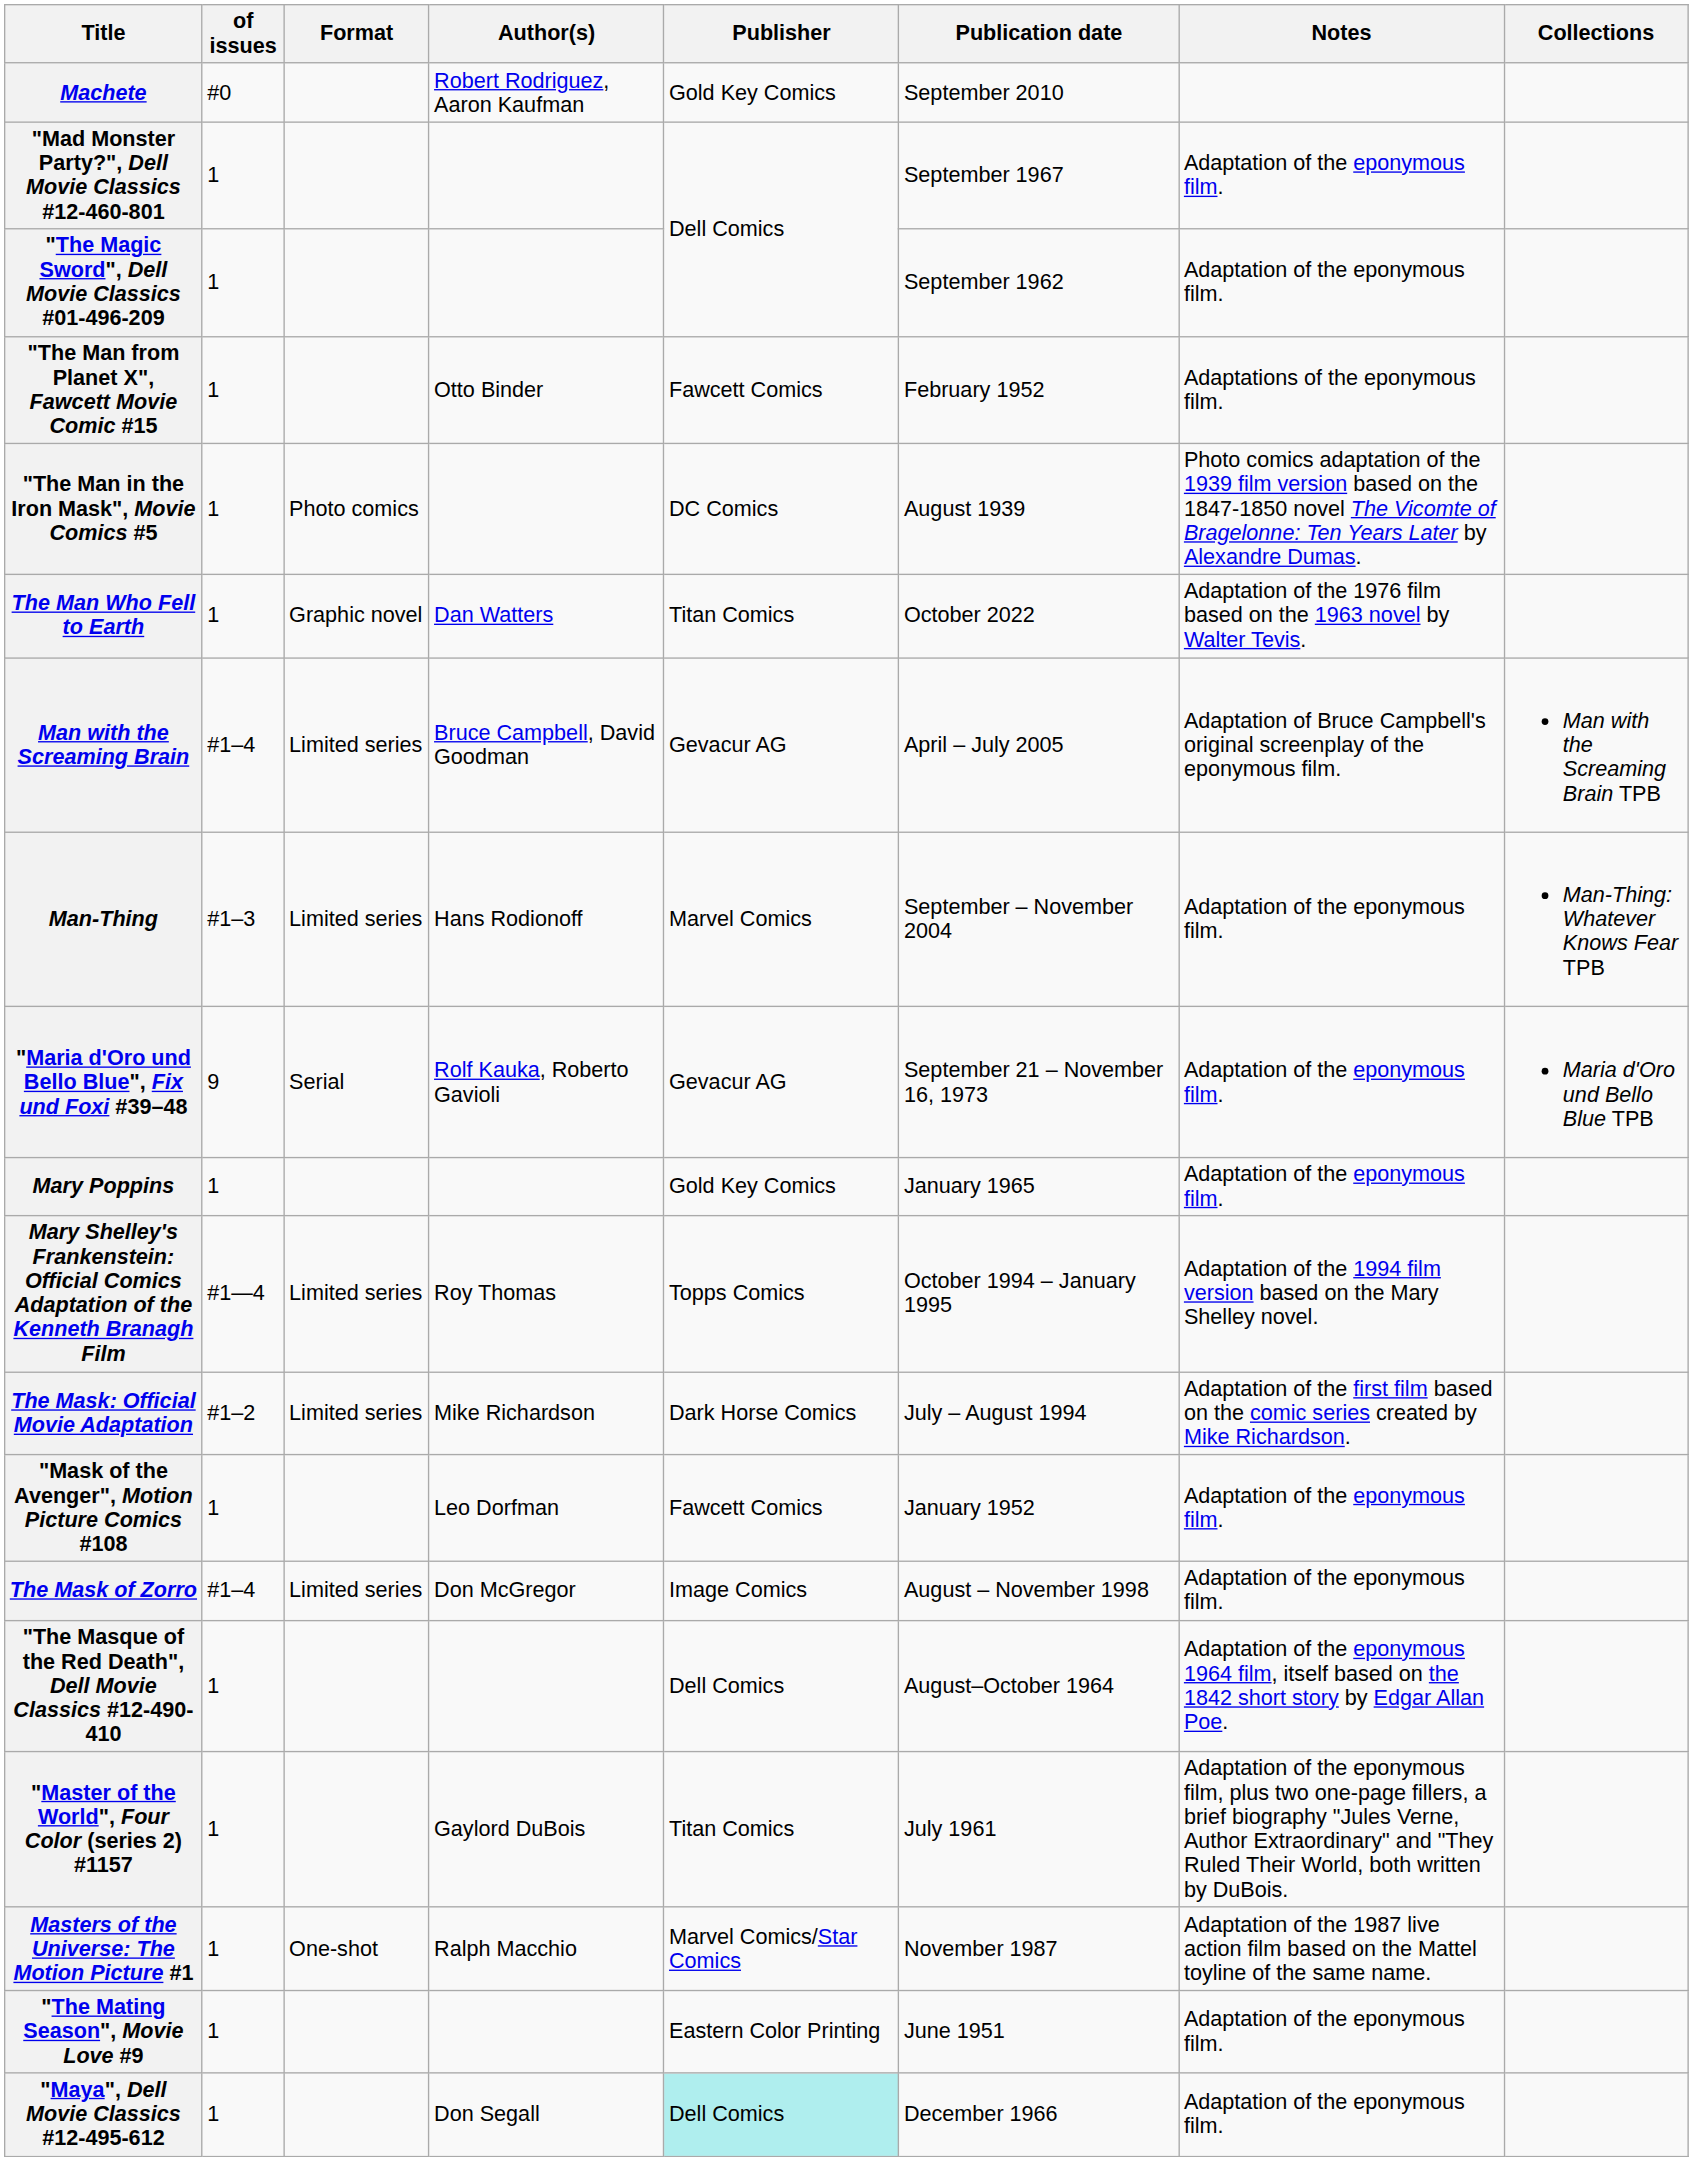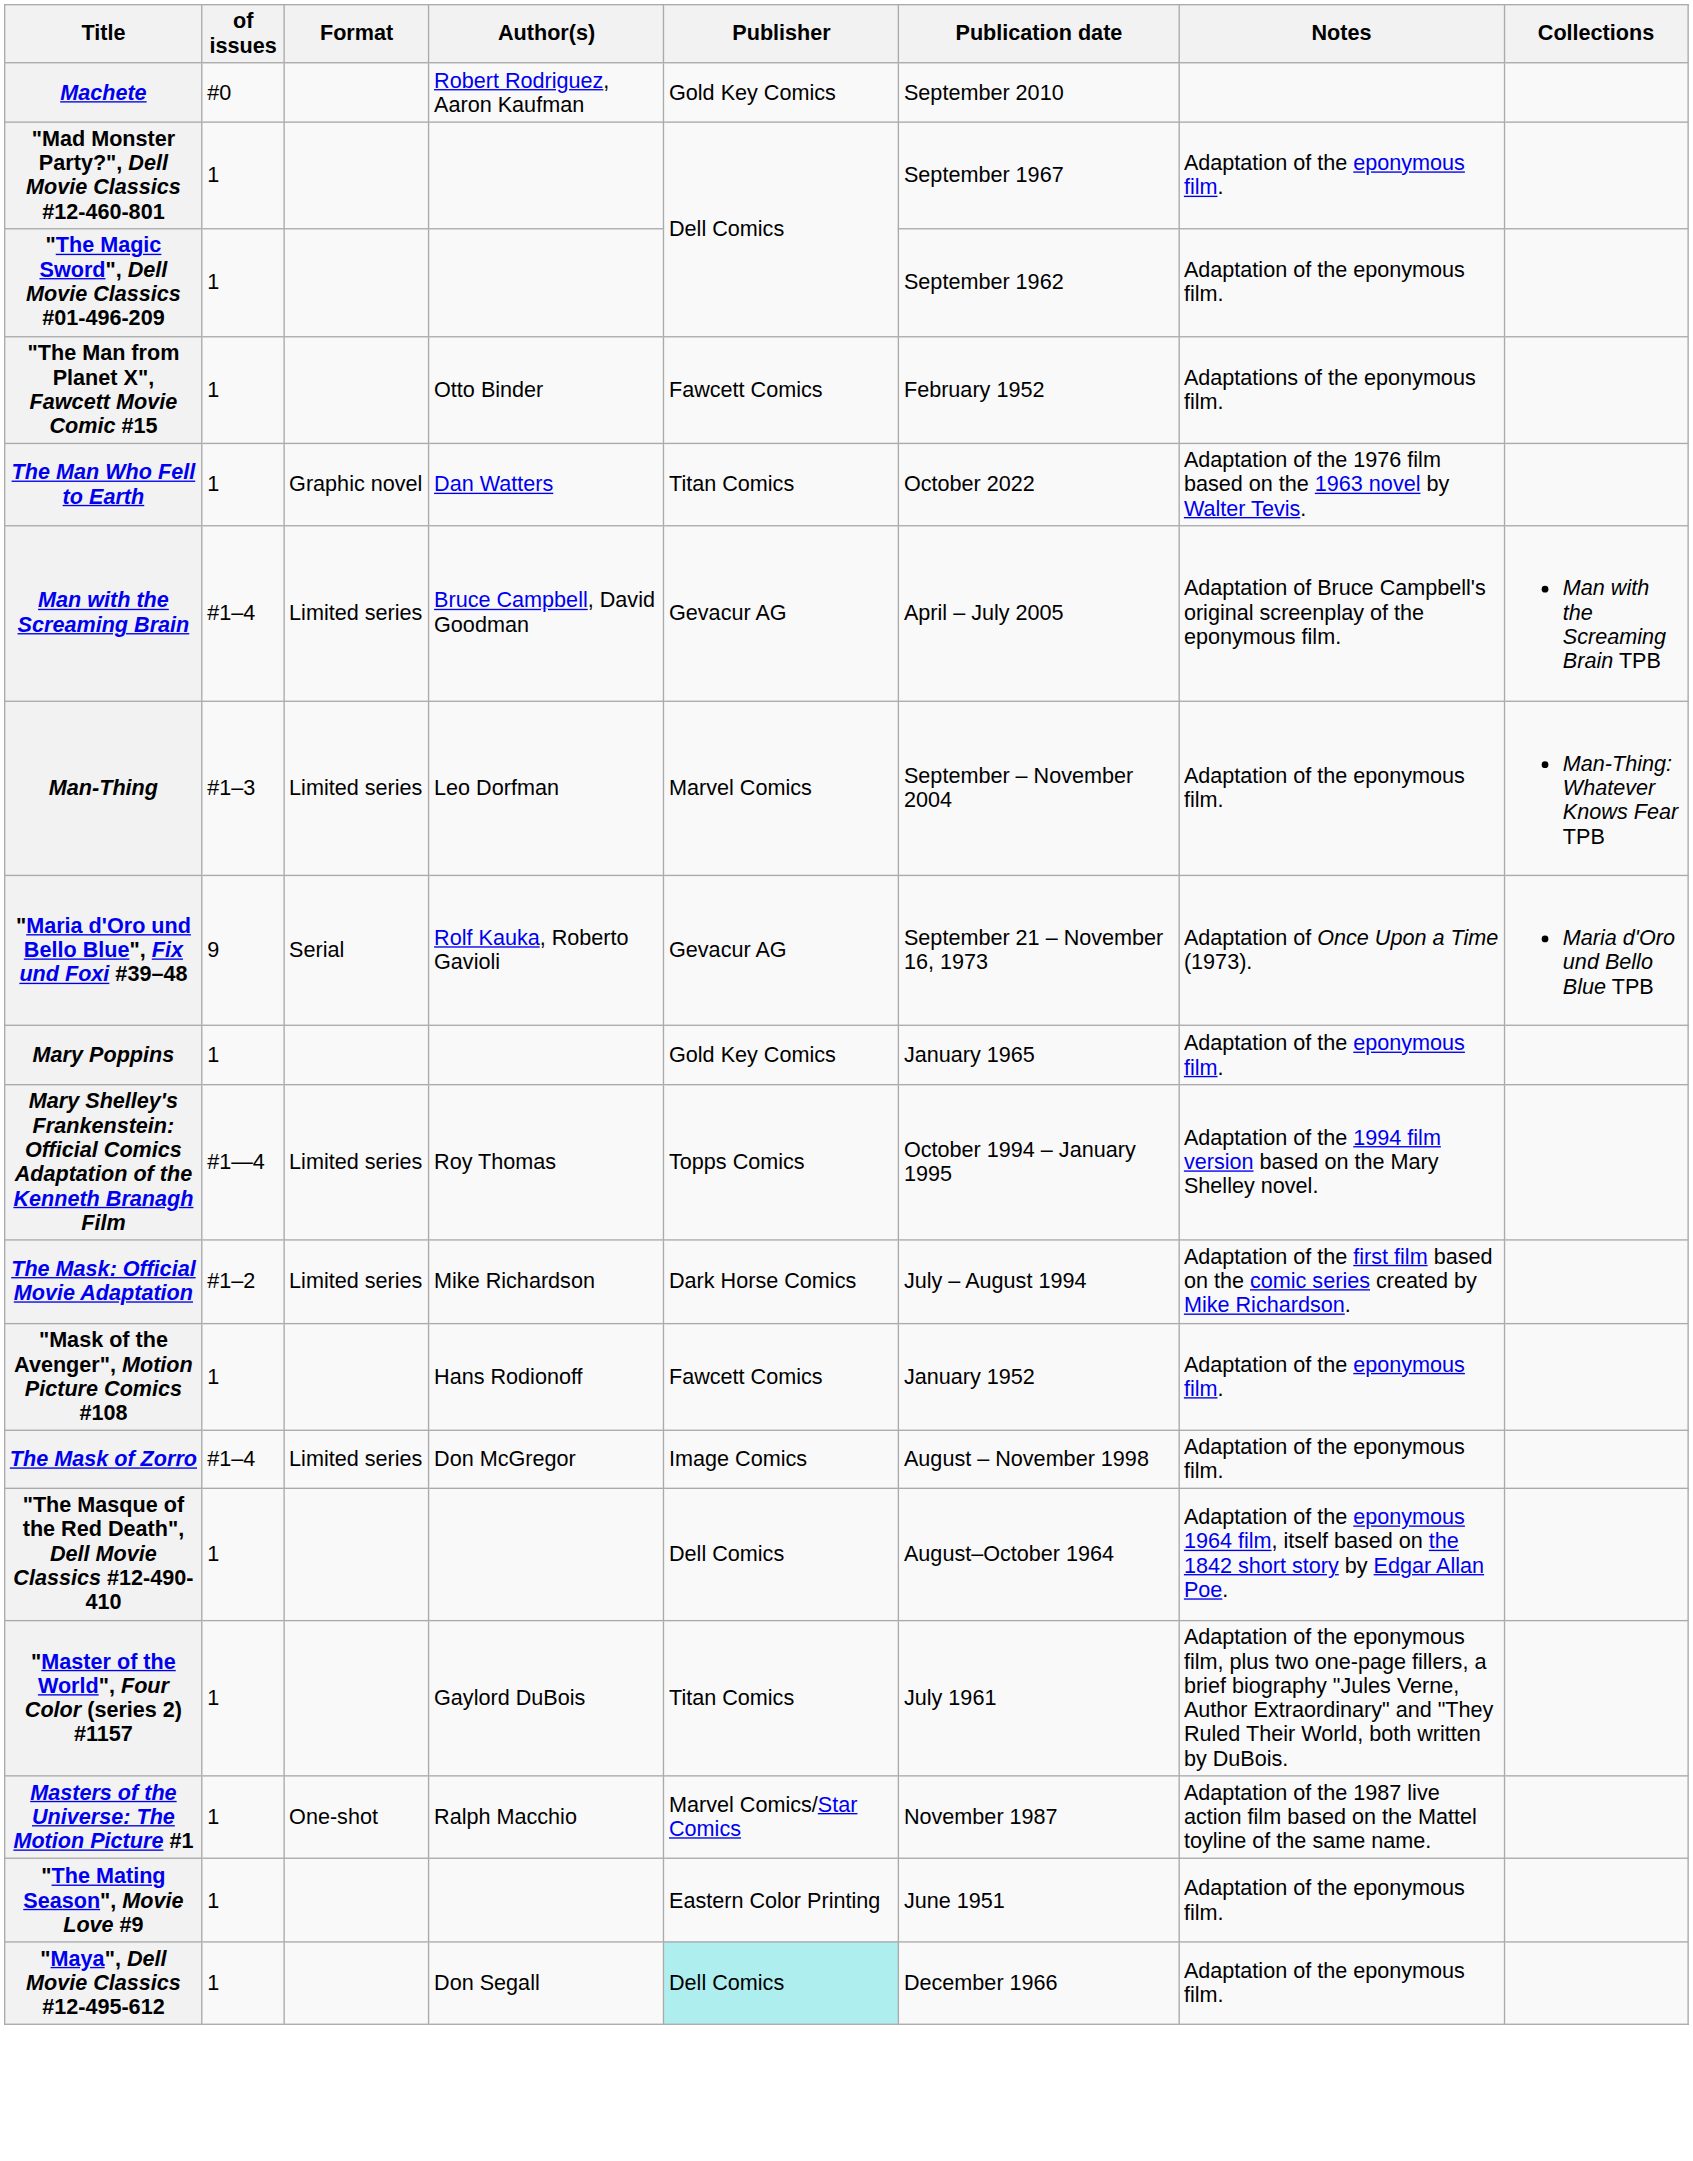- row: (103, 508)
(508, 919) Hans Rodionoff -> (496, 787) Leo Dorfman
(1324, 1081) Adaptation of the eponymous film. -> (1341, 950) Adaptation of Once Upon a Time (1973).
(496, 1507) Leo Dorfman -> (508, 1376) Hans Rodionoff
